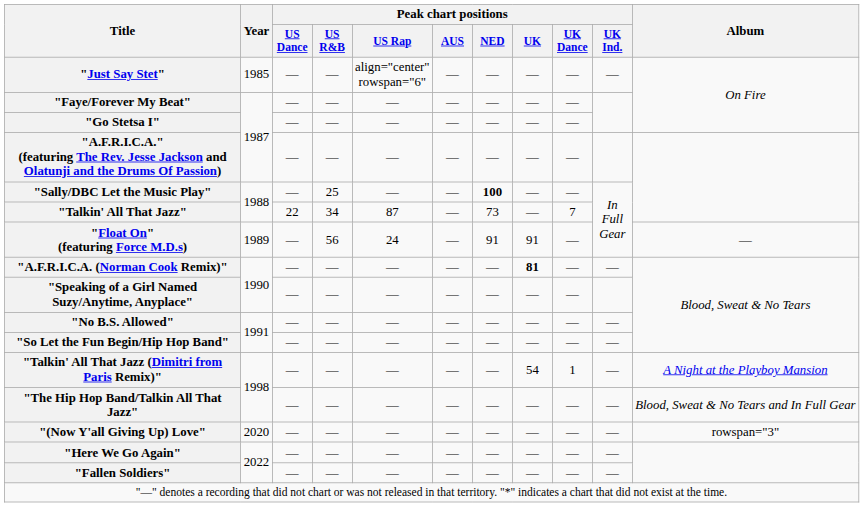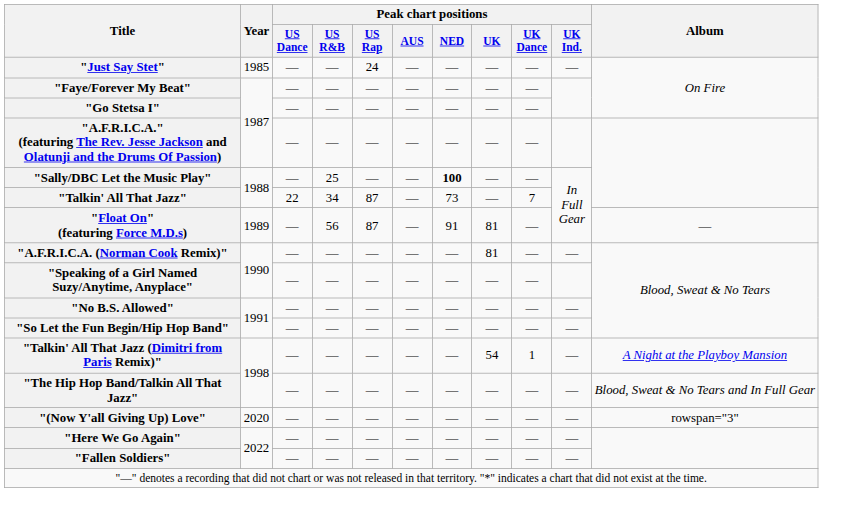(392, 74) align="center" rowspan="6" -> (372, 67) 24
(392, 239) 24 -> (372, 225) 87
(532, 239) 91 -> (492, 225) 81
(532, 267) bold -> (492, 252) normal
